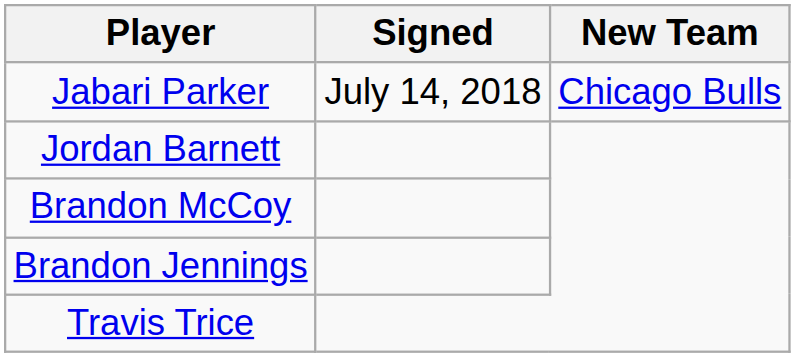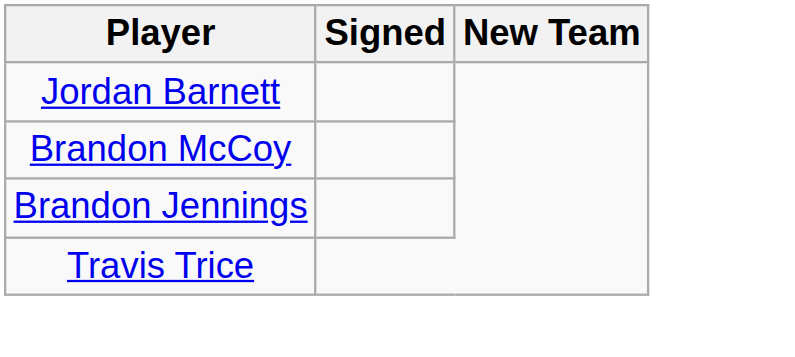- row: (161, 91)
